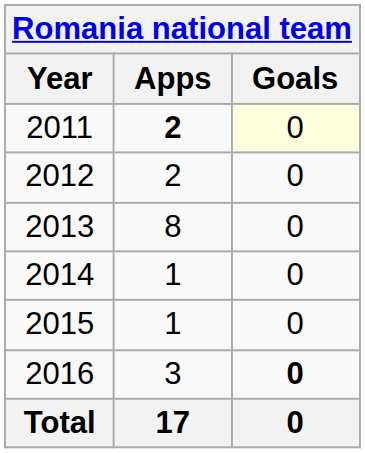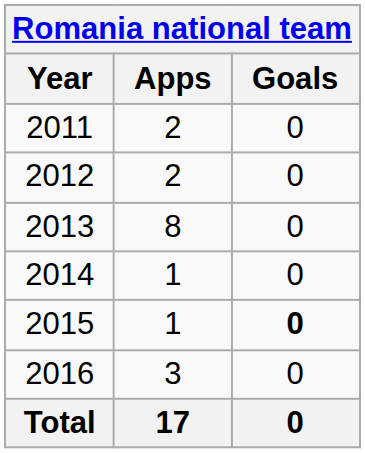(173, 127) bold -> (173, 127) normal
(295, 127) lightyellow background -> (295, 127) no background
(295, 324) normal -> (295, 324) bold
(295, 373) bold -> (295, 373) normal
